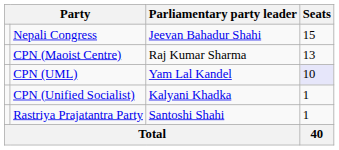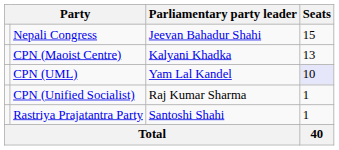(198, 54) Raj Kumar Sharma -> (190, 54) Kalyani Khadka
(190, 94) Kalyani Khadka -> (198, 94) Raj Kumar Sharma
